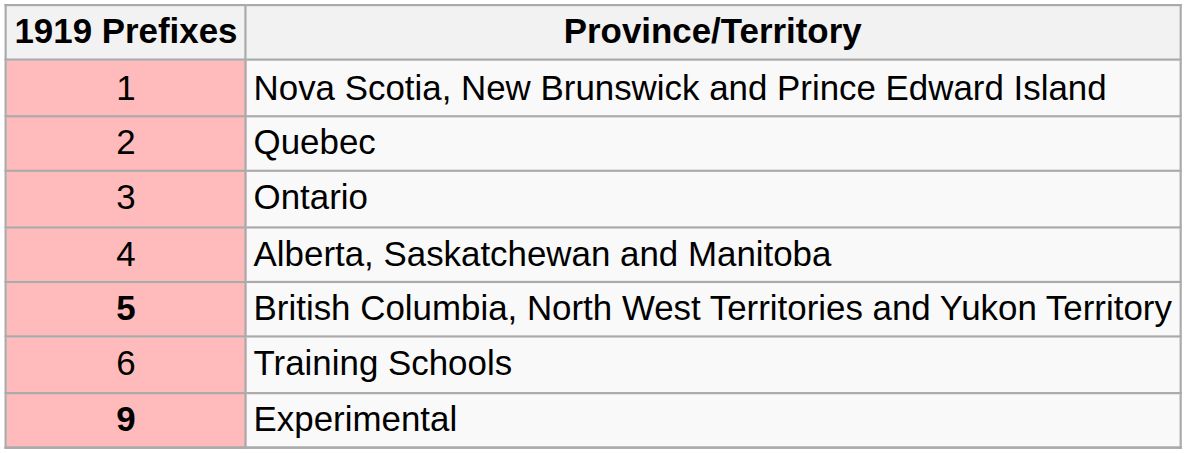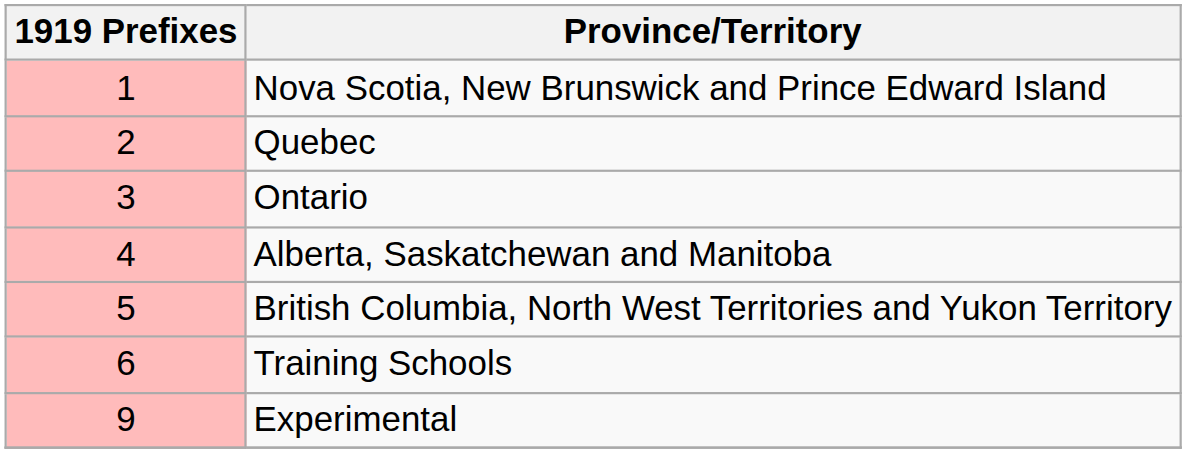(126, 308) bold -> (126, 308) normal
(126, 419) bold -> (126, 419) normal
